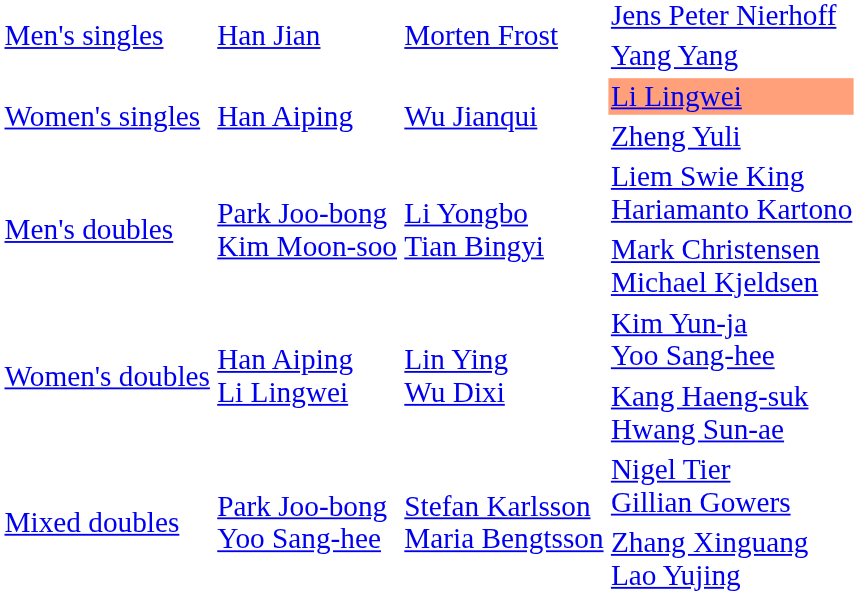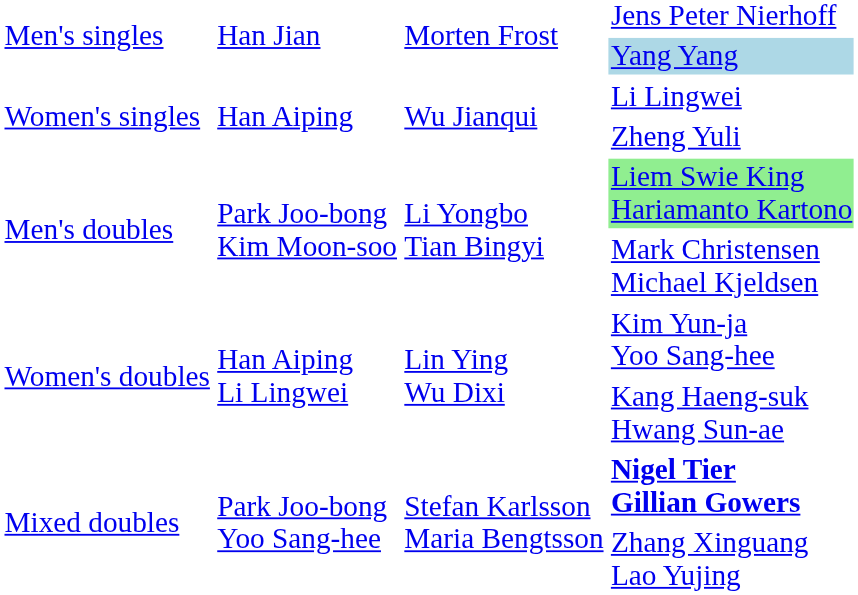(674, 55) no background -> (674, 55) lightblue background
(676, 96) lightsalmon background -> (676, 96) no background
(732, 193) no background -> (732, 193) lightgreen background
(701, 485) normal -> (706, 485) bold
